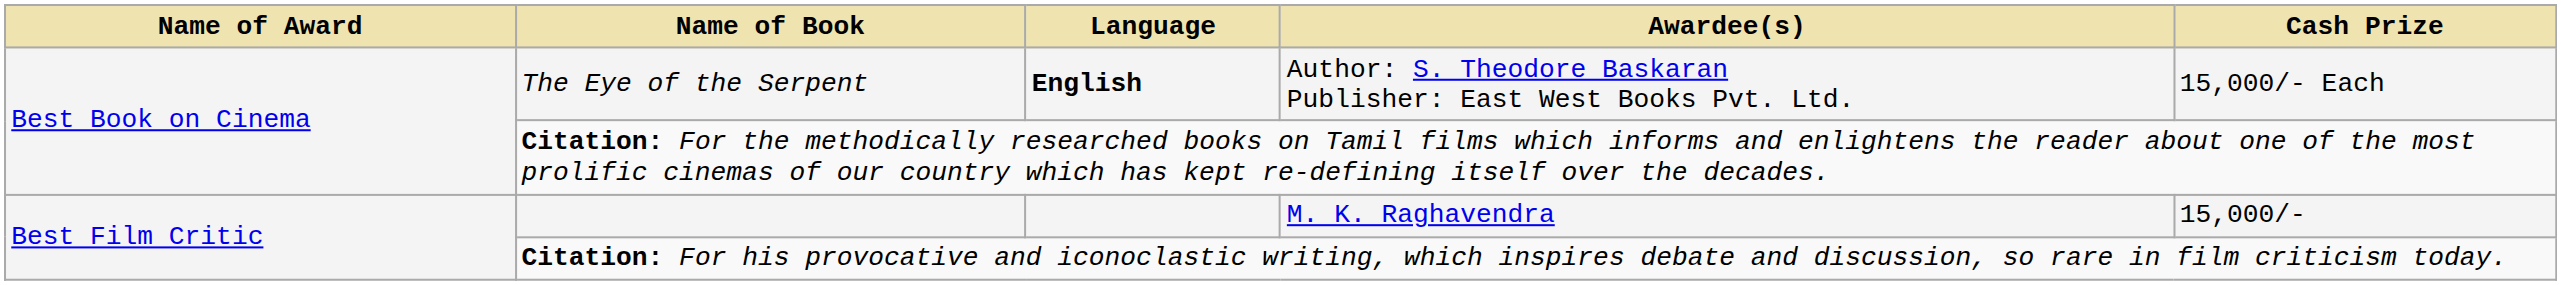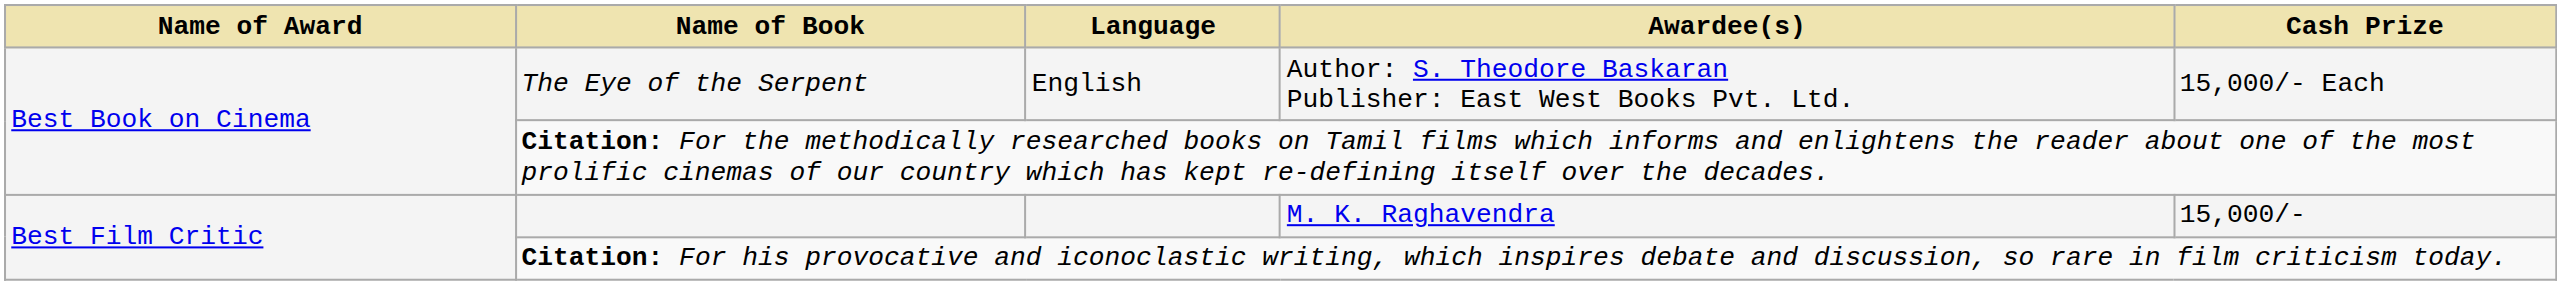(1087, 84) bold -> (1087, 84) normal
